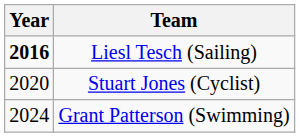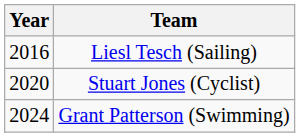(29, 52) bold -> (29, 52) normal
